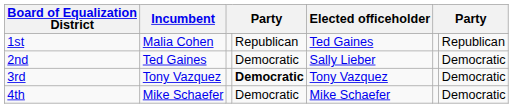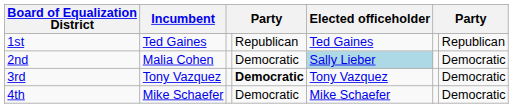(178, 42) Malia Cohen -> (175, 42) Ted Gaines
(175, 60) Ted Gaines -> (178, 60) Malia Cohen
(343, 60) no background -> (343, 60) lightblue background
